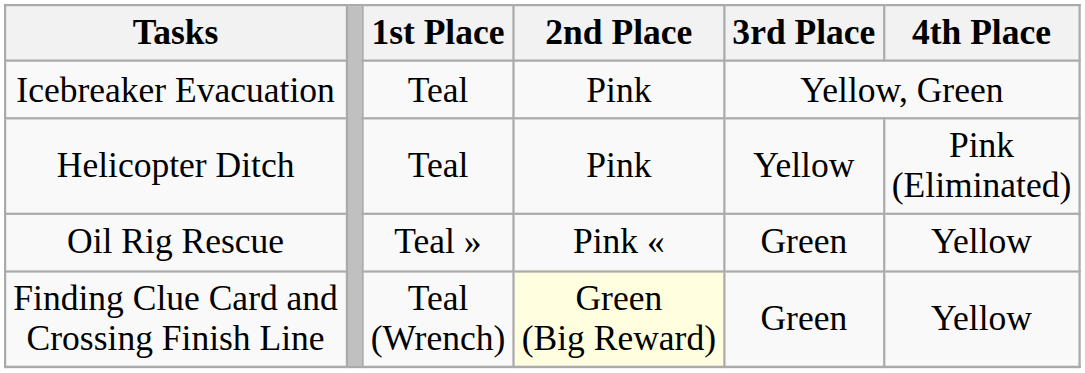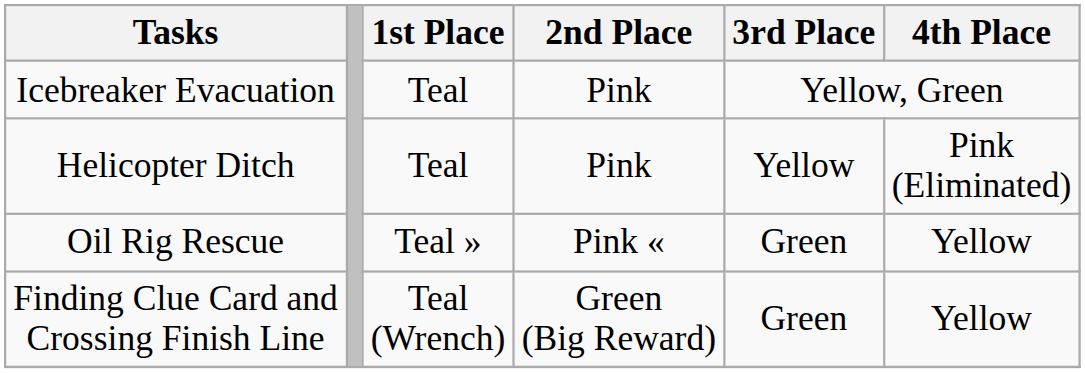(619, 317) lightyellow background -> (619, 317) no background
